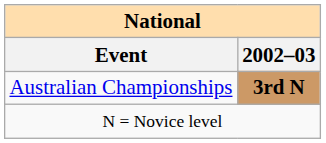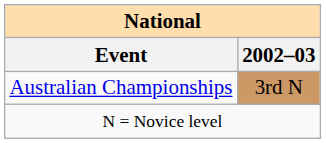(279, 87) bold -> (279, 87) normal
